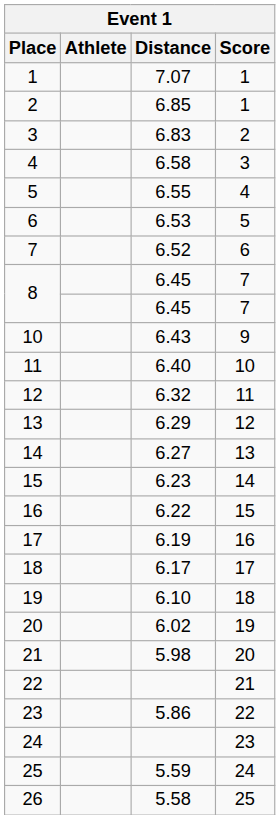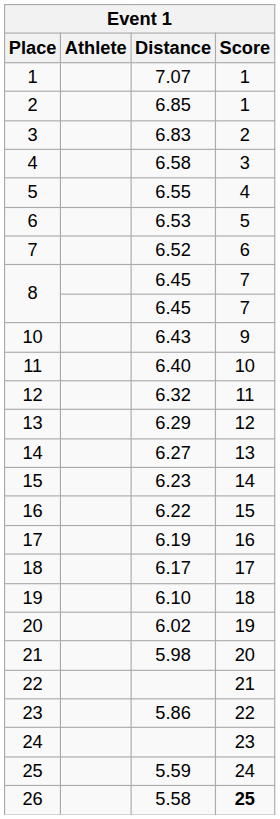(245, 800) normal -> (245, 800) bold
